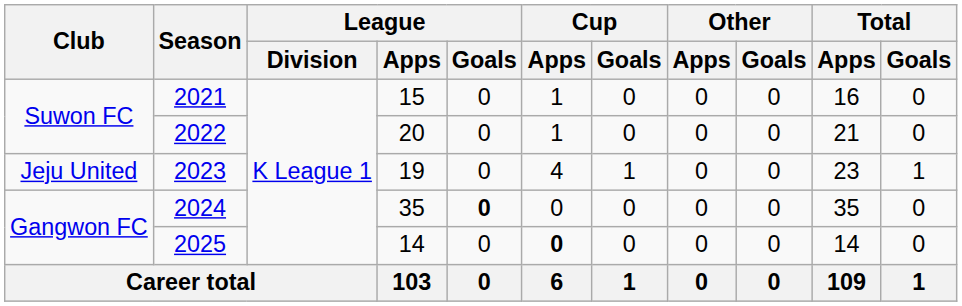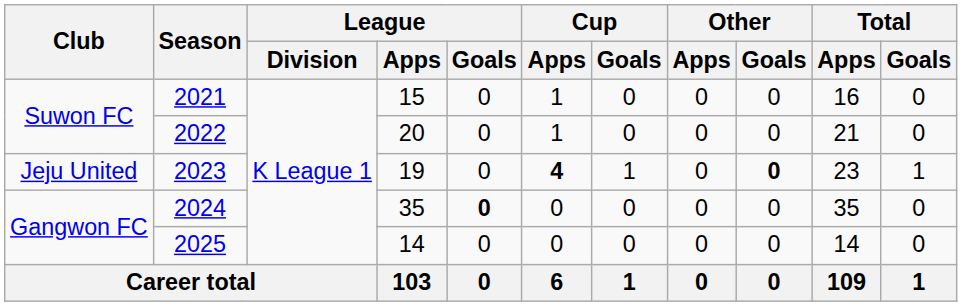(557, 171) normal -> (557, 171) bold
(774, 171) normal -> (774, 171) bold
(557, 245) bold -> (557, 245) normal
